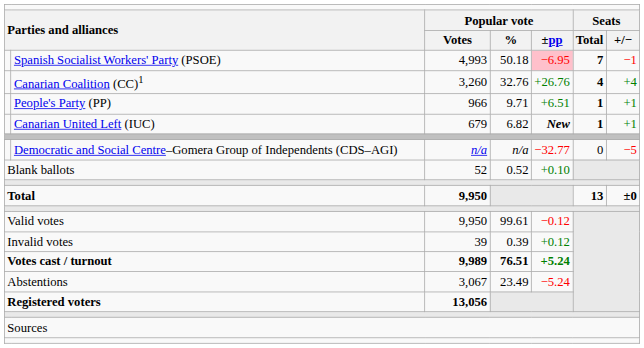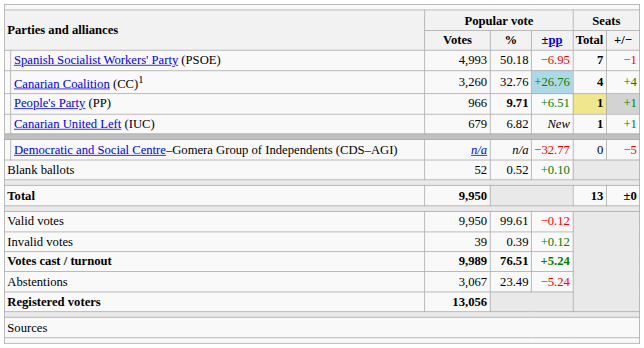(555, 60) pink background -> (555, 60) no background
(552, 82) no background -> (552, 82) lightblue background
(517, 103) normal -> (517, 103) bold
(600, 103) no background -> (600, 103) khaki background
(630, 103) no background -> (630, 103) lightgrey background
(558, 123) bold -> (559, 123) normal
